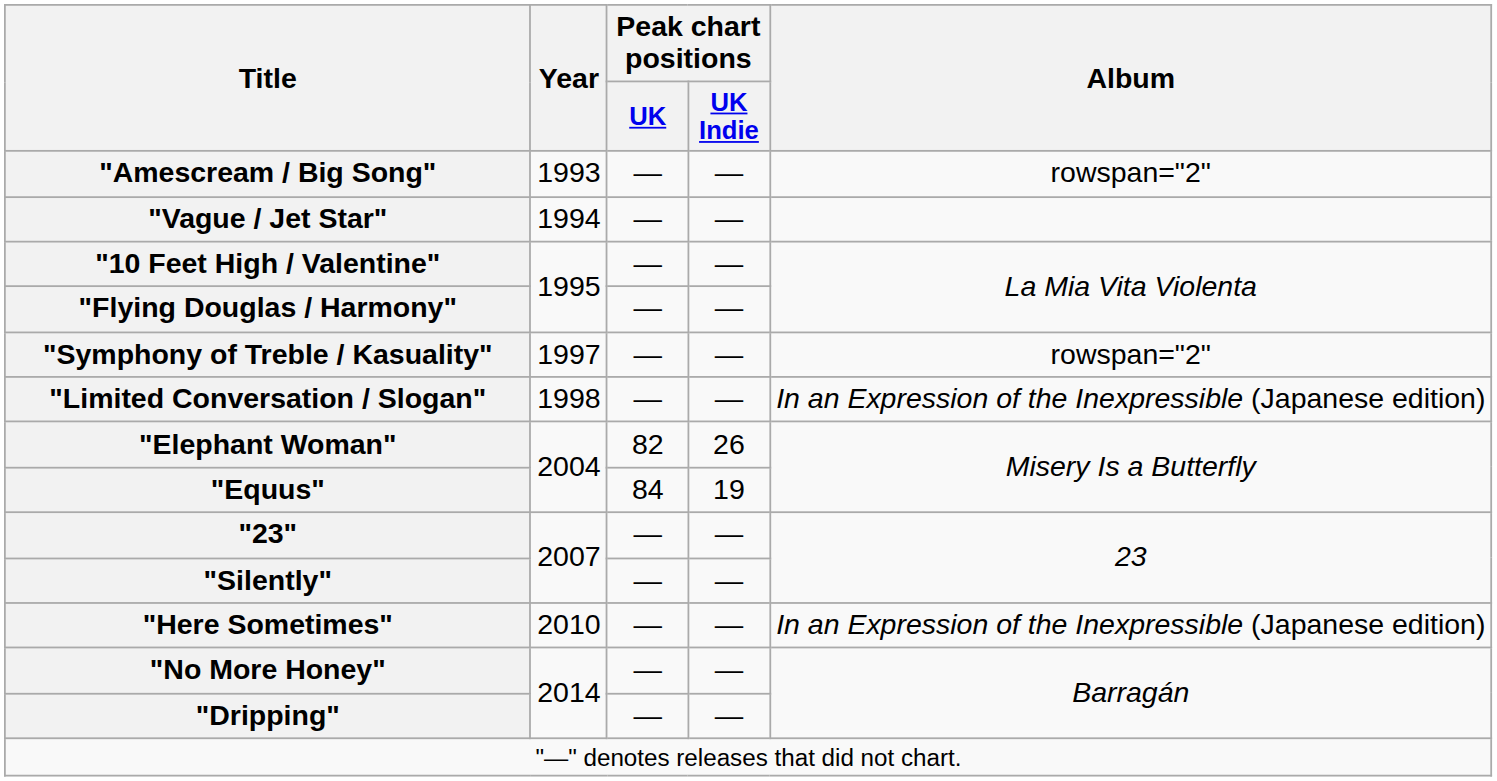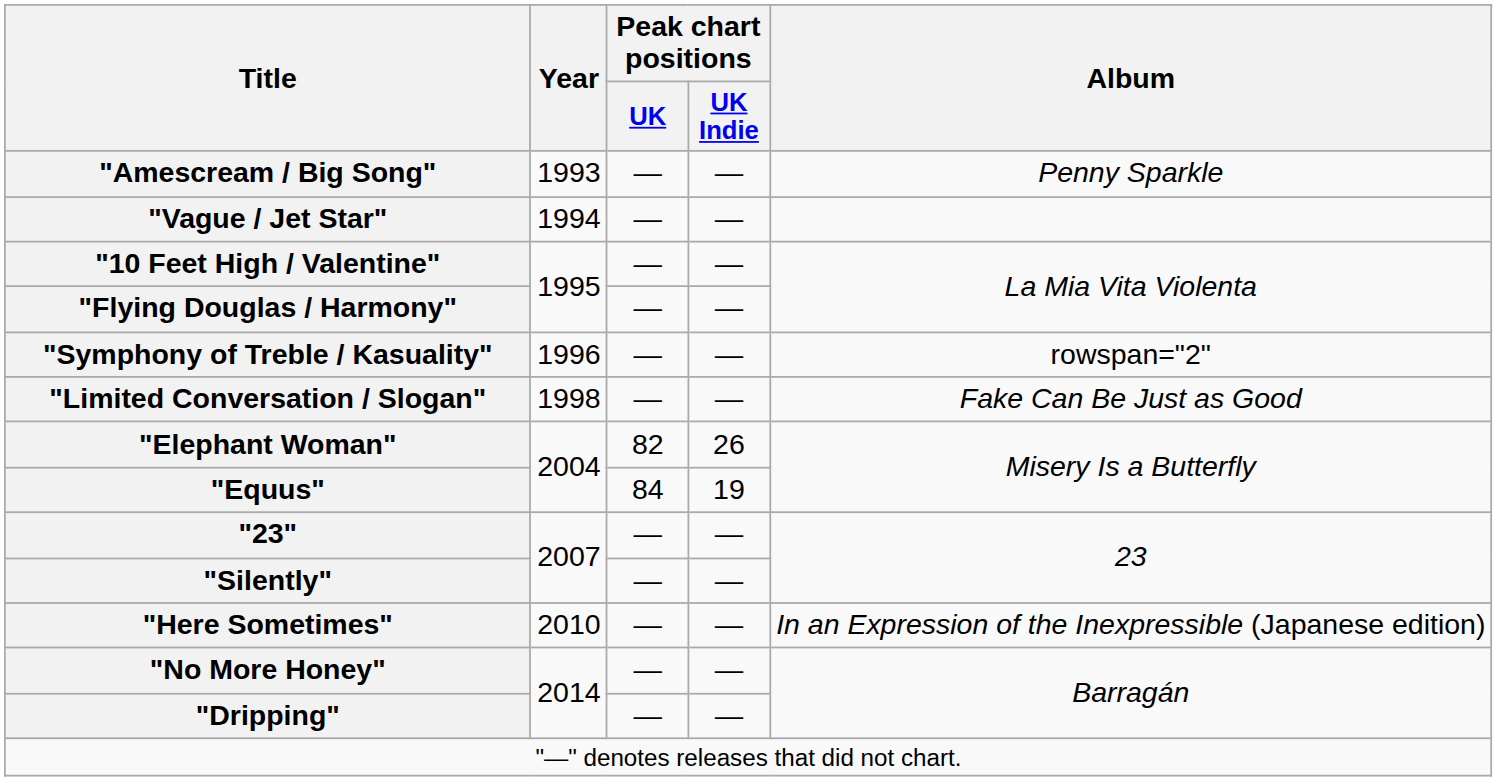(1131, 173) rowspan="2" -> (1131, 173) Penny Sparkle
(569, 353) 1997 -> (569, 353) 1996
(1131, 399) In an Expression of the Inexpressible (Japanese edition) -> (1131, 399) Fake Can Be Just as Good
